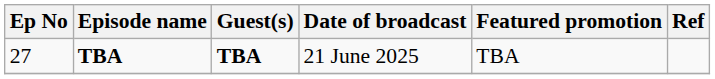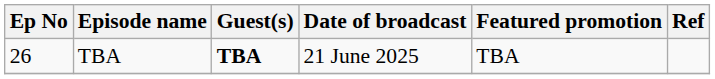(20, 55) 27 -> (20, 55) 26
(100, 55) bold -> (99, 55) normal
